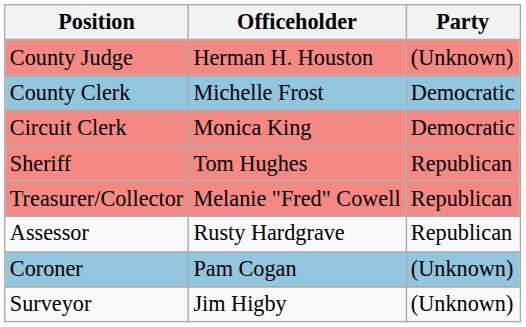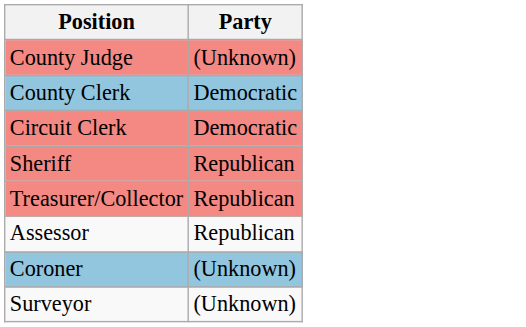- column: (297, 22)
